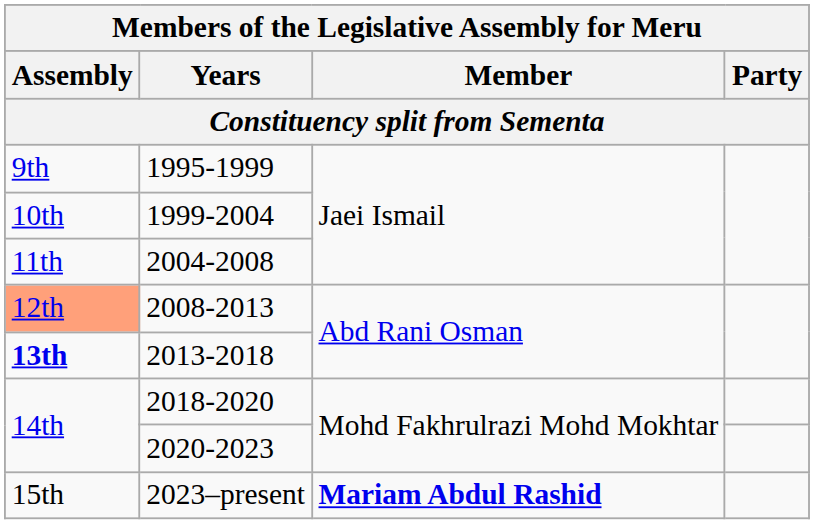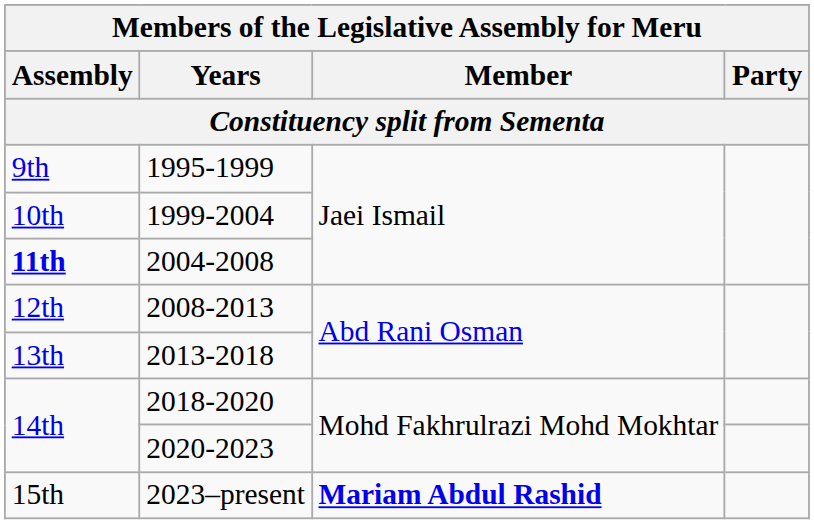(37, 261) normal -> (39, 261) bold
(38, 307) lightsalmon background -> (38, 307) no background
(40, 354) bold -> (38, 354) normal
